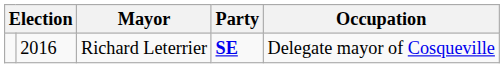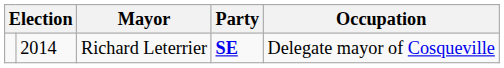(38, 47) 2016 -> (38, 47) 2014
